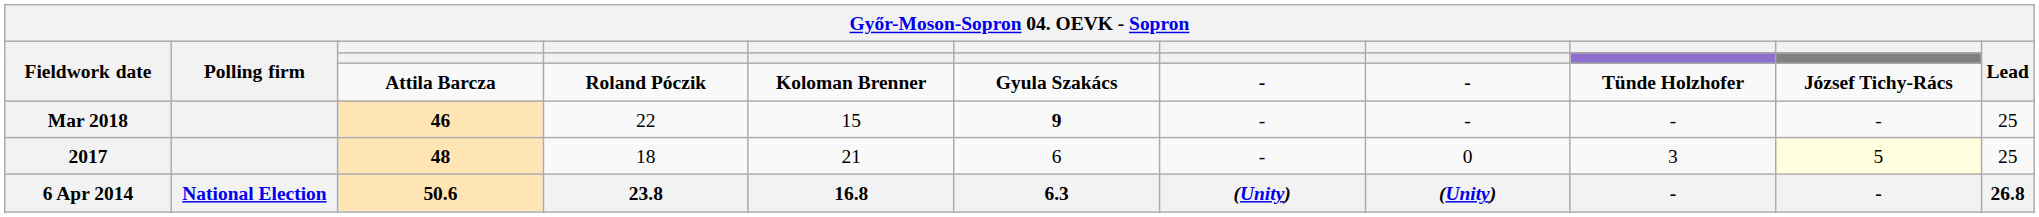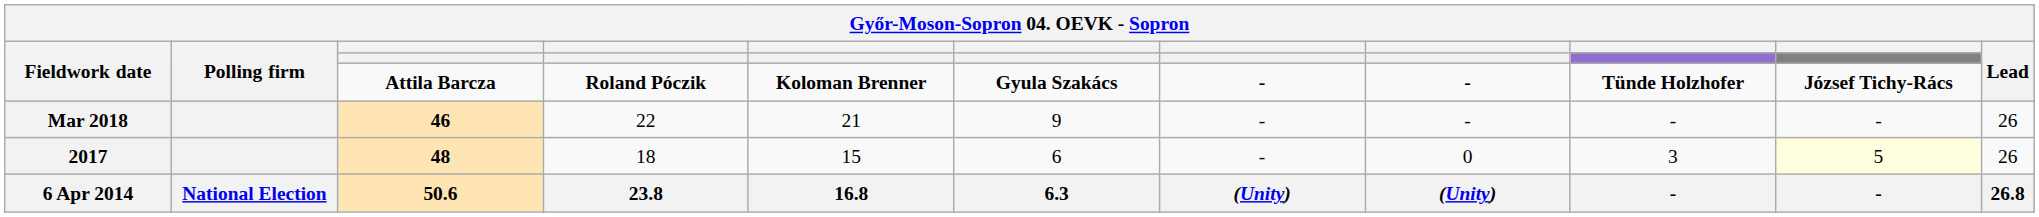(851, 120) 15 -> (851, 120) 21
(1057, 118) bold -> (1057, 120) normal
(2008, 120) 25 -> (2008, 120) 26
(851, 157) 21 -> (851, 157) 15
(2008, 157) 25 -> (2008, 157) 26
